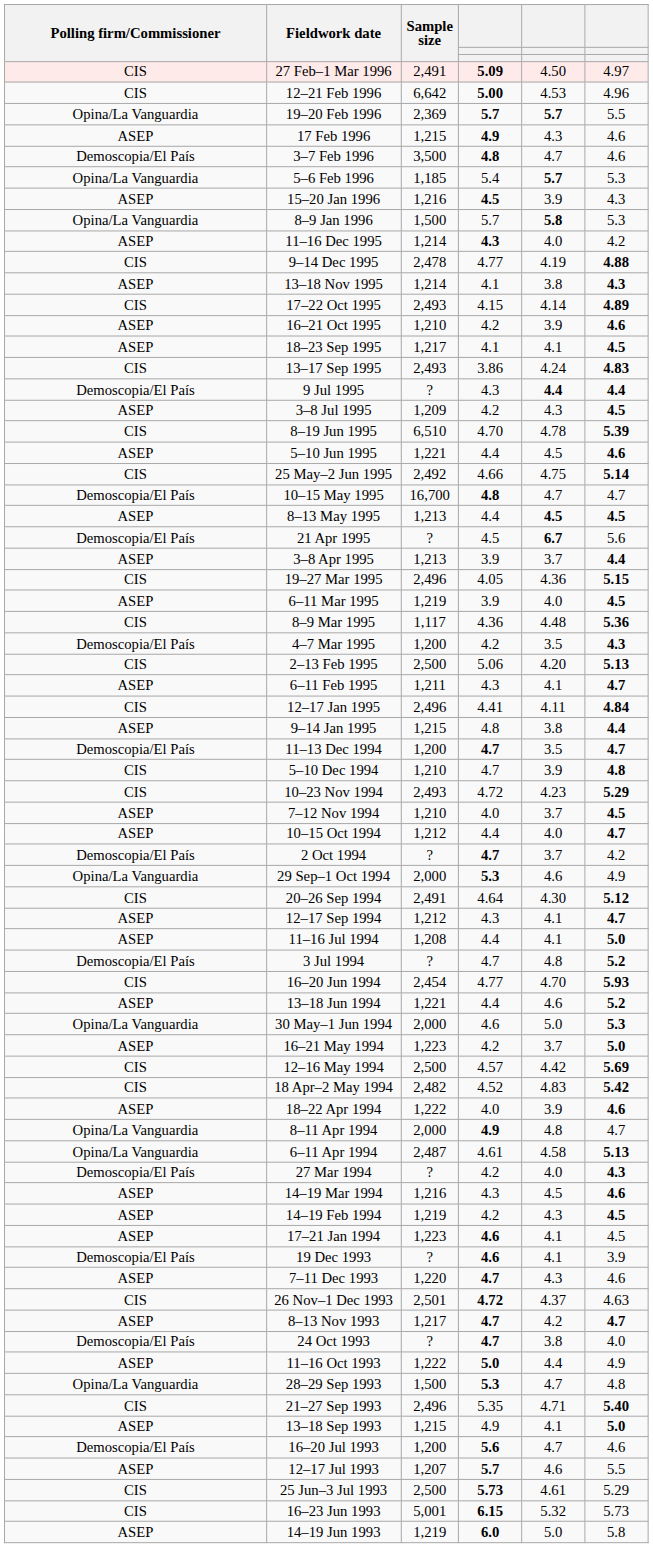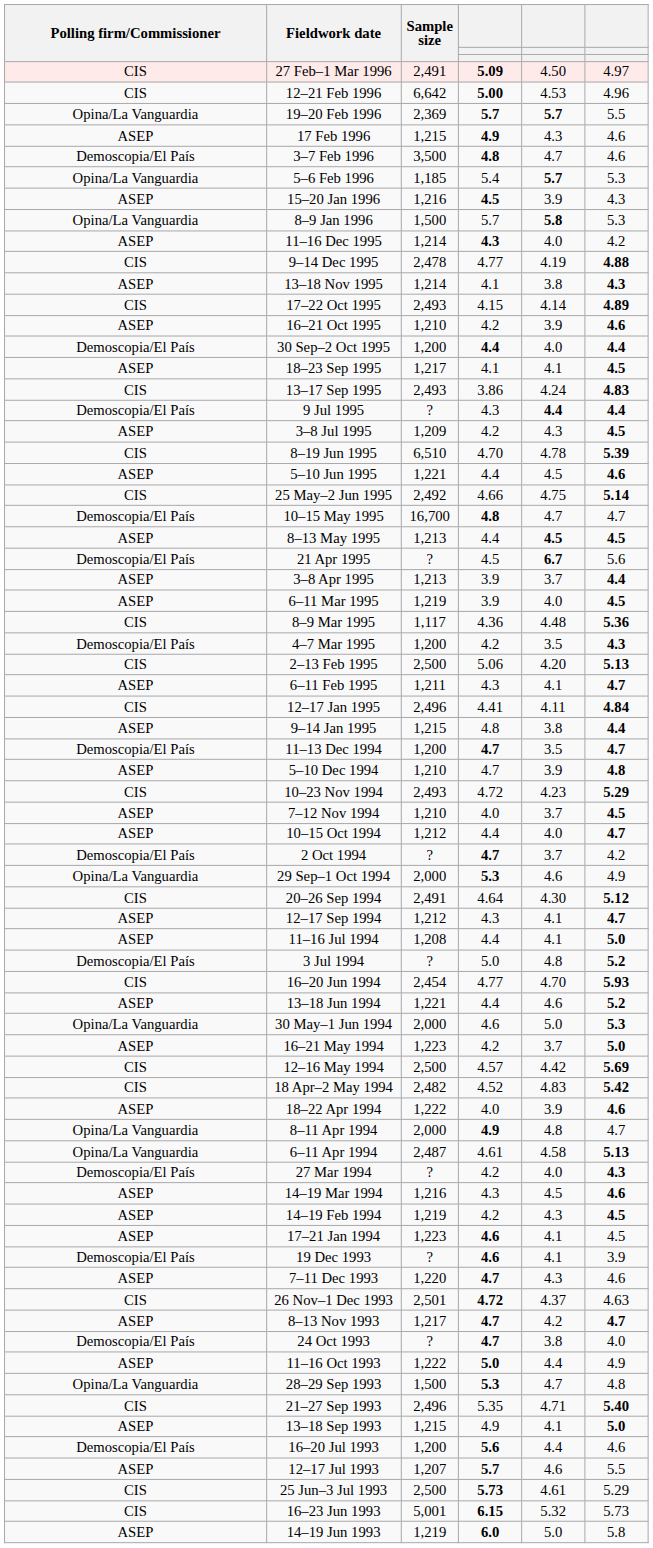+ row: (334, 347)
- row: (334, 580)
(135, 771) CIS -> (135, 771) ASEP
(490, 961) 4.7 -> (490, 961) 5.0
(553, 1448) 4.7 -> (553, 1448) 4.4
